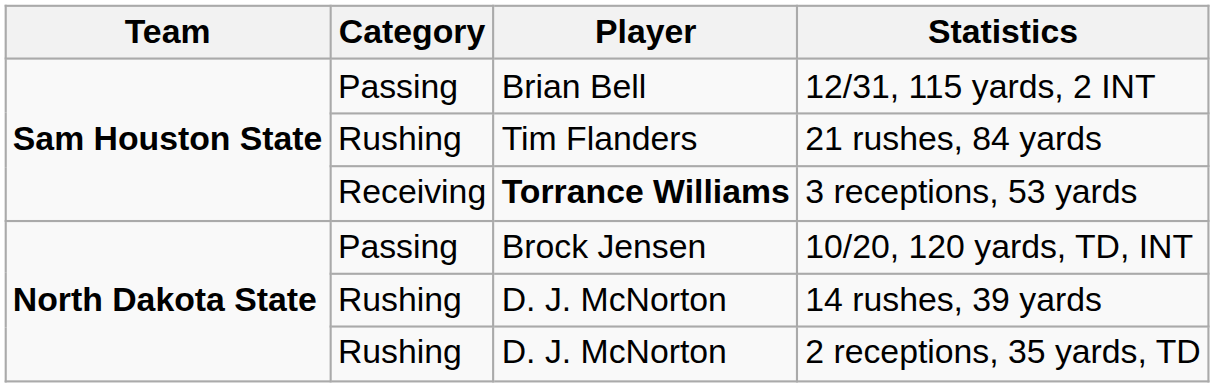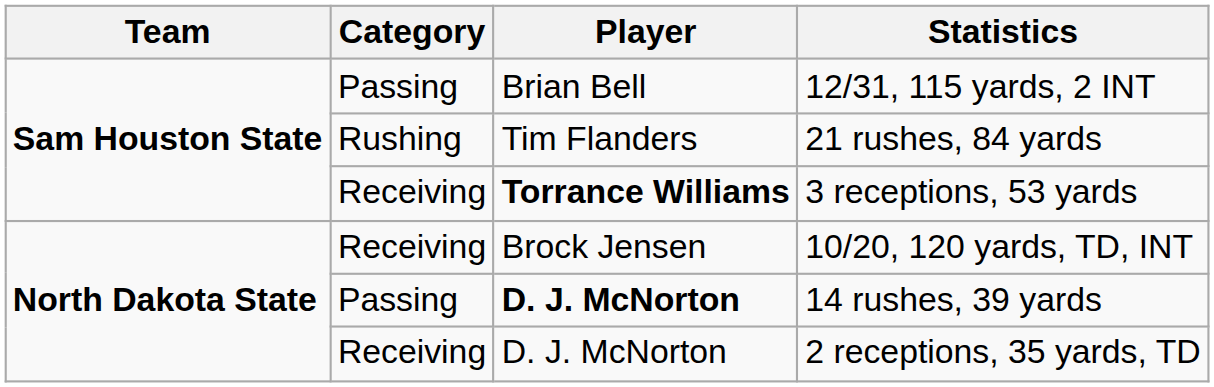(398, 246) Passing -> (412, 246) Receiving
(400, 299) Rushing -> (398, 299) Passing
(614, 299) normal -> (621, 299) bold
(400, 353) Rushing -> (412, 353) Receiving
